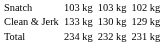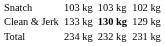(112, 22) normal -> (112, 22) bold
